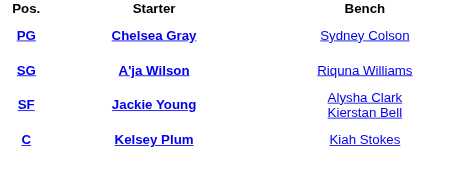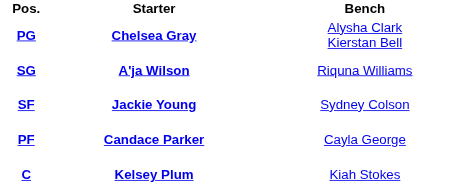(365, 35) Sydney Colson -> (365, 35) Alysha Clark Kierstan Bell
(365, 105) Alysha Clark Kierstan Bell -> (365, 105) Sydney Colson
+ row: (26, 140)
